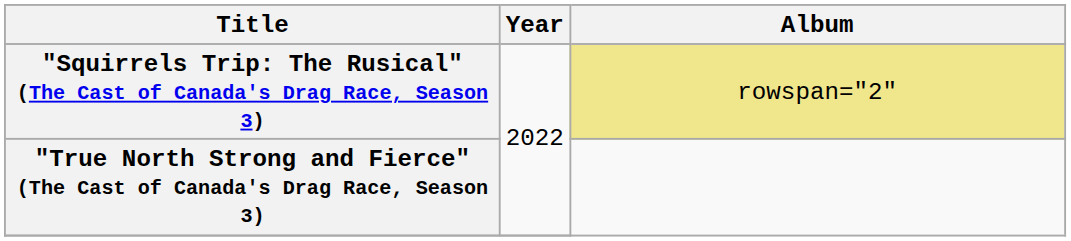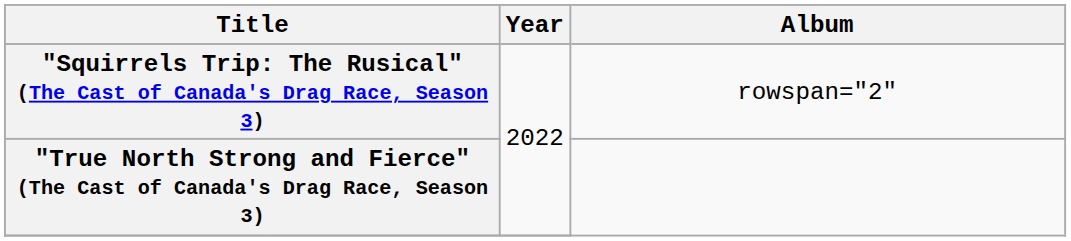(817, 92) khaki background -> (817, 92) no background
